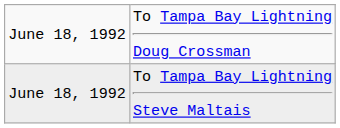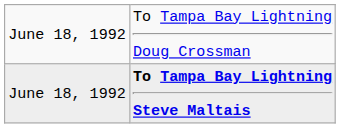(233, 94) normal -> (233, 94) bold
